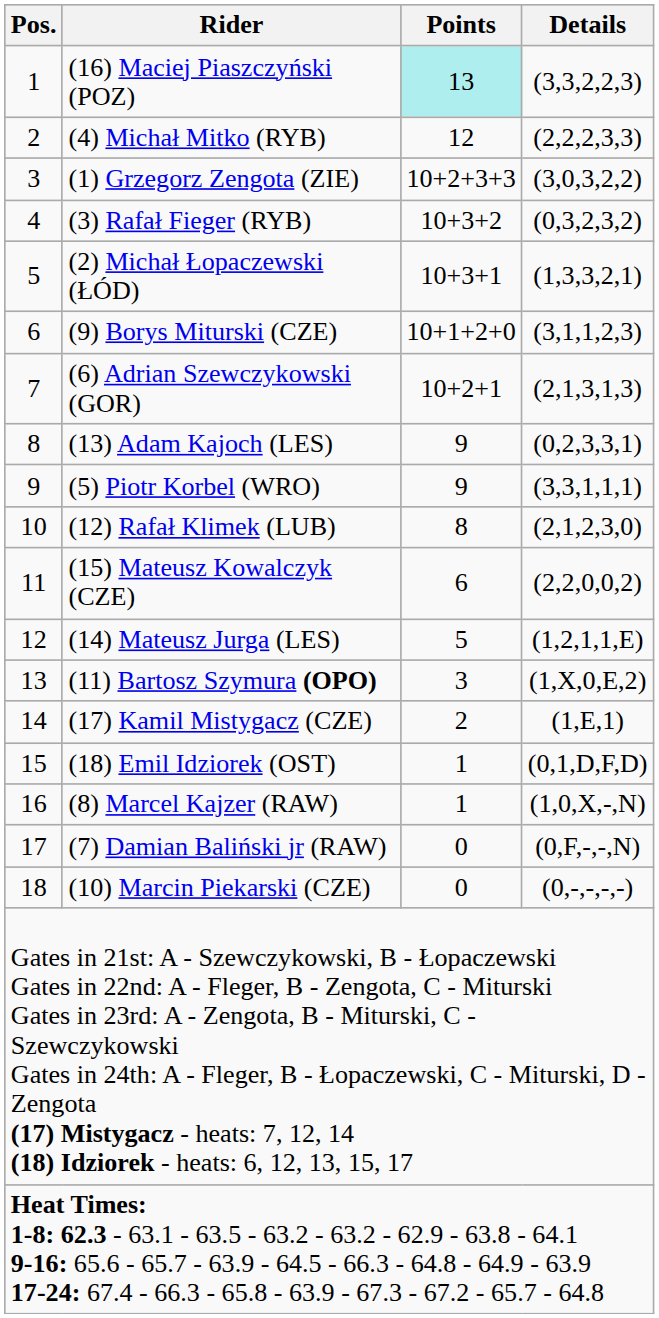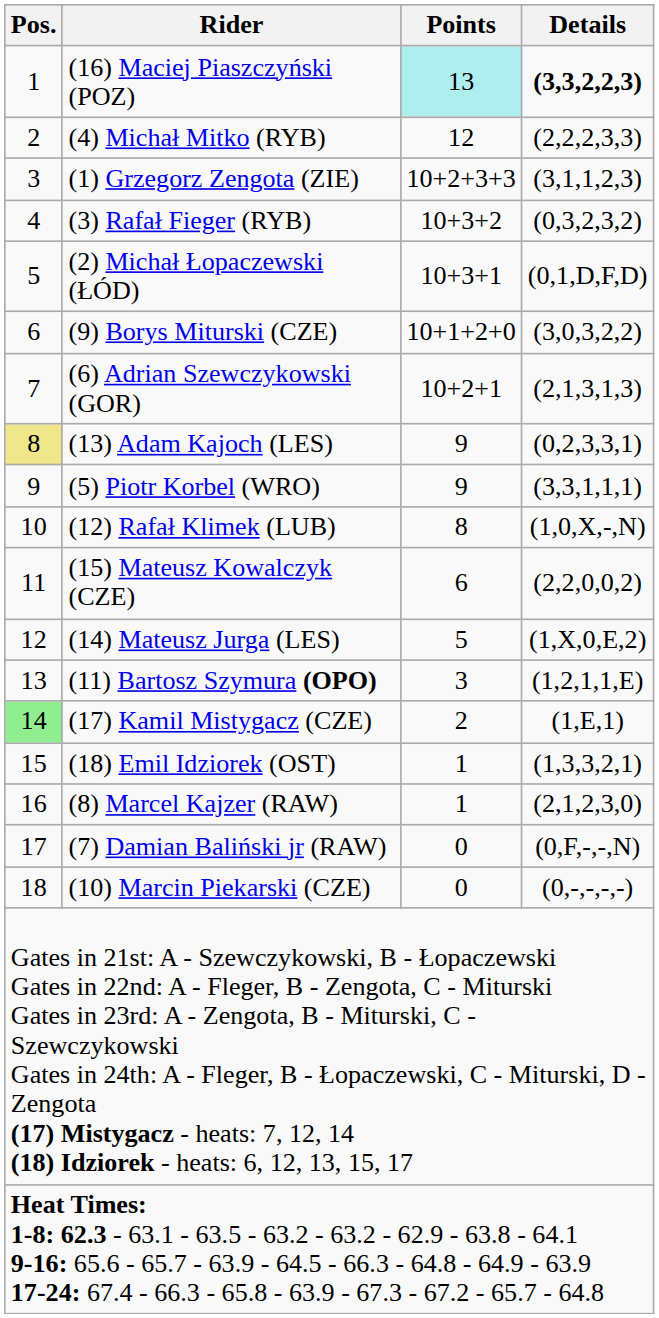(588, 81) normal -> (588, 81) bold
(588, 178) (3,0,3,2,2) -> (588, 178) (3,1,1,2,3)
(588, 275) (1,3,3,2,1) -> (588, 275) (0,1,D,F,D)
(588, 332) (3,1,1,2,3) -> (588, 332) (3,0,3,2,2)
(34, 444) no background -> (34, 444) khaki background
(588, 526) (2,1,2,3,0) -> (588, 526) (1,0,X,-,N)
(588, 638) (1,2,1,1,E) -> (588, 638) (1,X,0,E,2)
(588, 680) (1,X,0,E,2) -> (588, 680) (1,2,1,1,E)
(34, 721) no background -> (34, 721) lightgreen background
(588, 762) (0,1,D,F,D) -> (588, 762) (1,3,3,2,1)
(588, 804) (1,0,X,-,N) -> (588, 804) (2,1,2,3,0)
